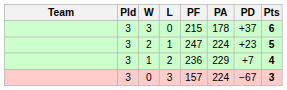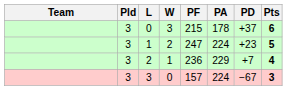columns swapped: (149, 12) <-> (170, 12)
